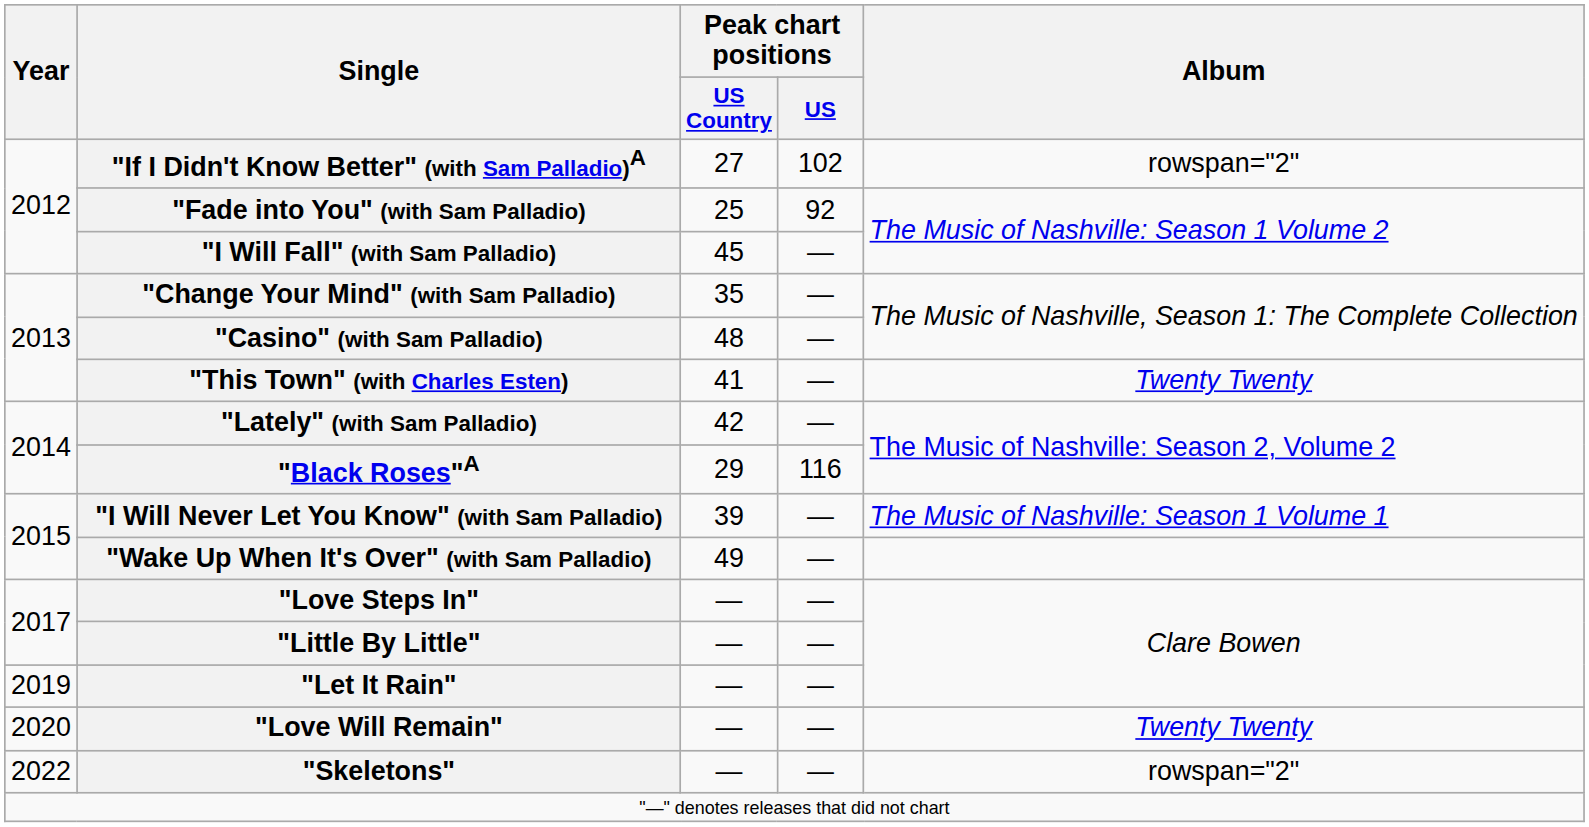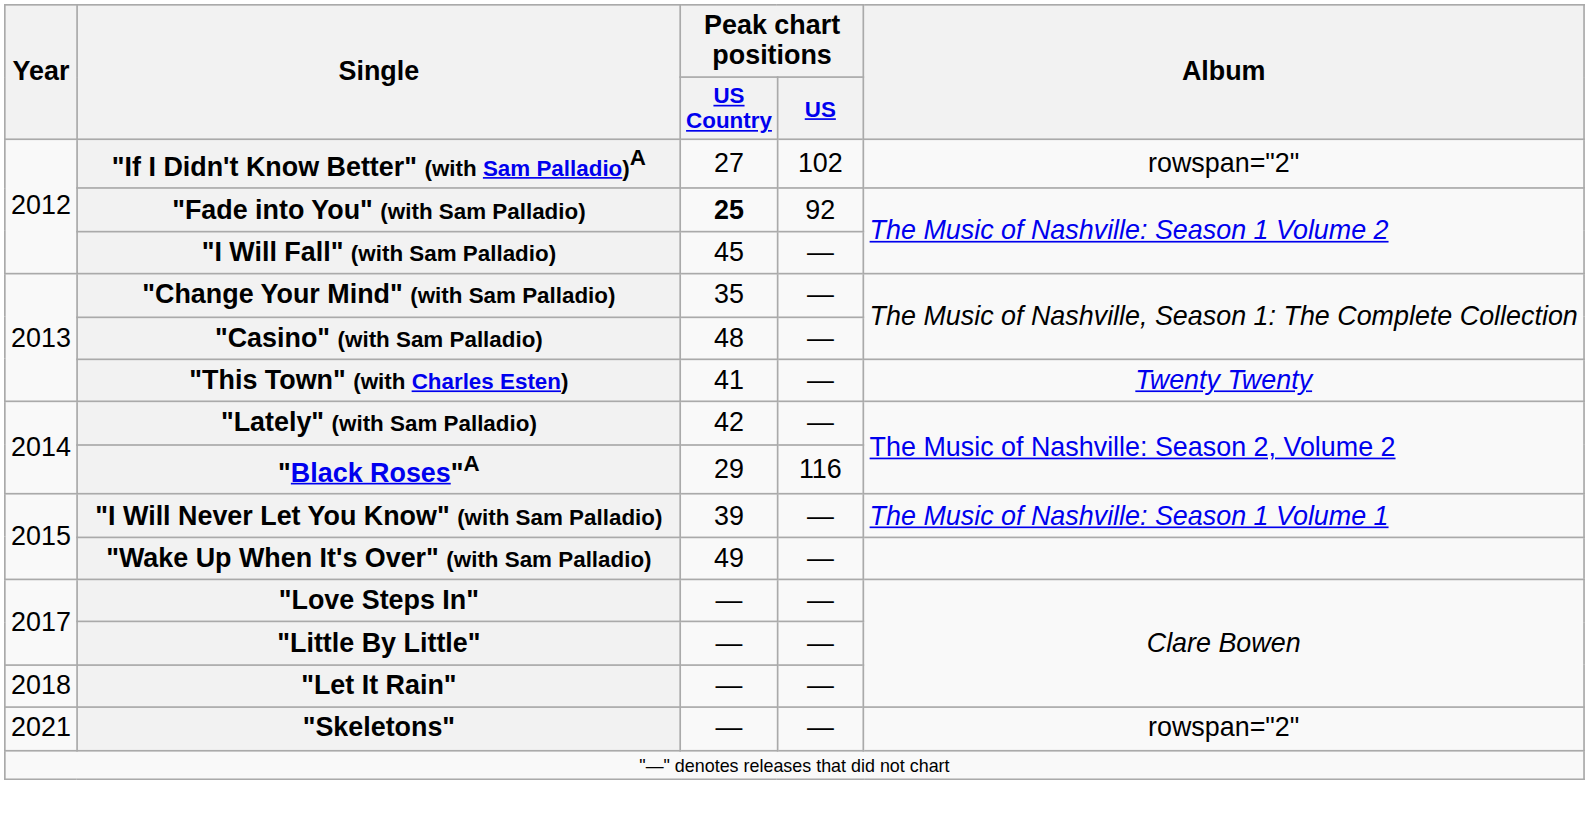(729, 209) normal -> (729, 209) bold
(41, 685) 2019 -> (41, 685) 2018
- row: (379, 728)
(41, 771) 2022 -> (41, 728) 2021
